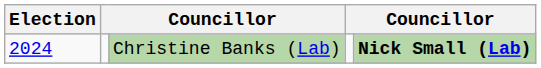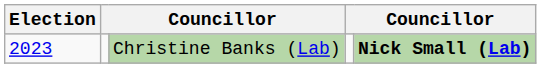(31, 49) 2024 -> (31, 49) 2023
